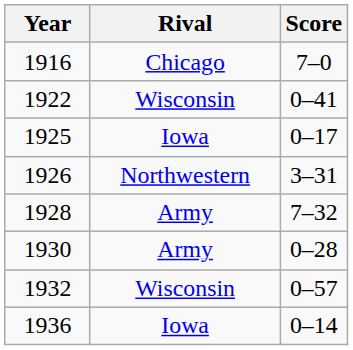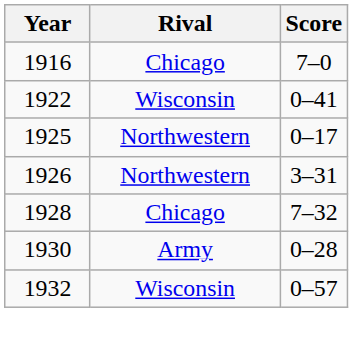(185, 136) Iowa -> (185, 136) Northwestern
(185, 212) Army -> (185, 212) Chicago
- row: (47, 325)
